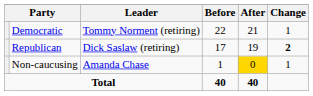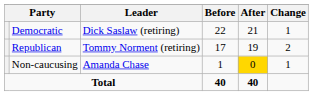(141, 30) Tommy Norment (retiring) -> (131, 30) Dick Saslaw (retiring)
(131, 47) Dick Saslaw (retiring) -> (141, 47) Tommy Norment (retiring)
(288, 47) bold -> (288, 47) normal
